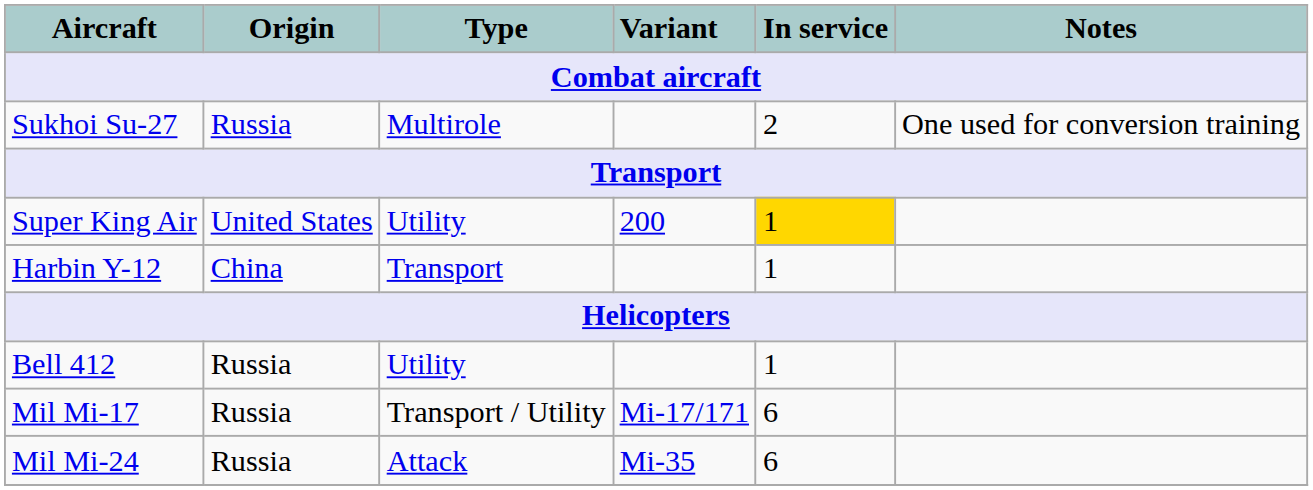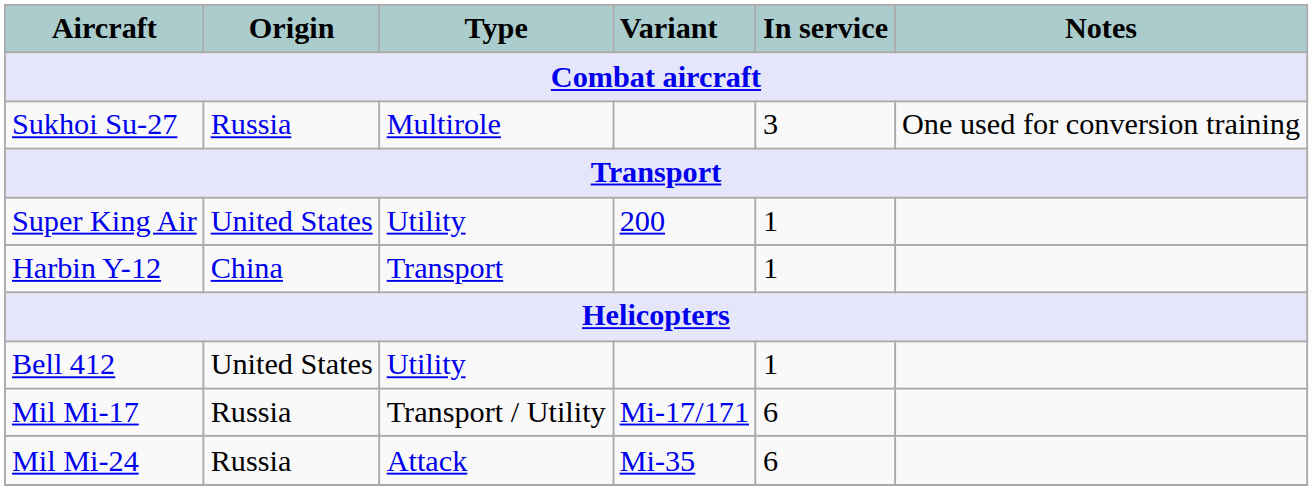(771, 124) 2 -> (771, 124) 3
(771, 220) gold background -> (771, 220) no background
(251, 364) Russia -> (292, 364) United States
